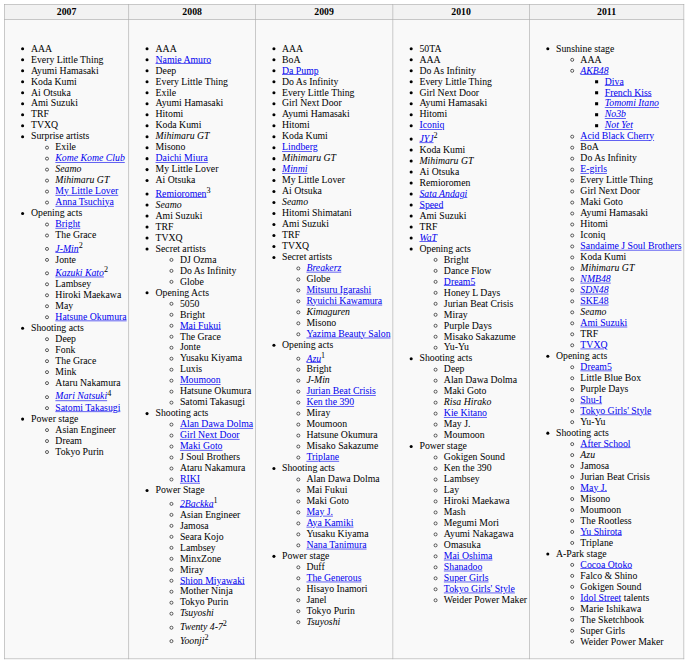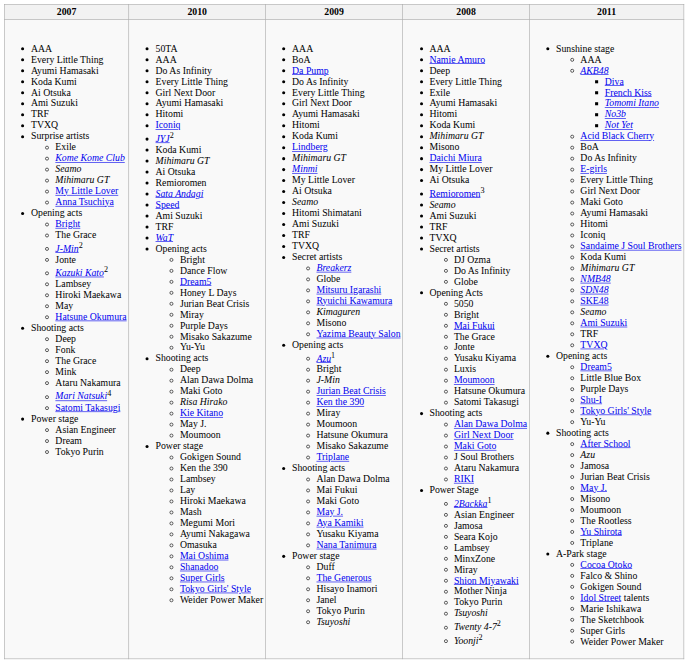columns swapped: (192, 12) <-> (461, 12)
